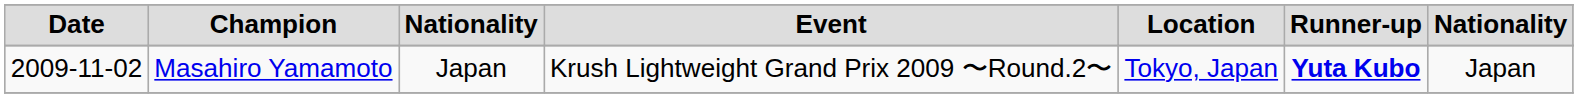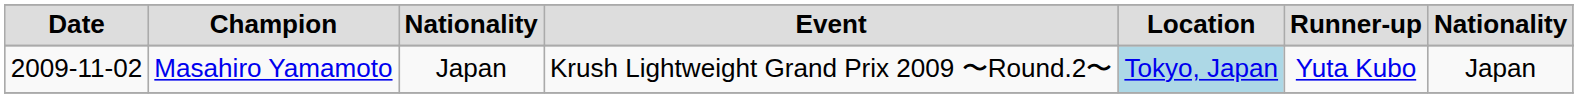(1201, 68) no background -> (1201, 68) lightblue background
(1356, 68) bold -> (1356, 68) normal
